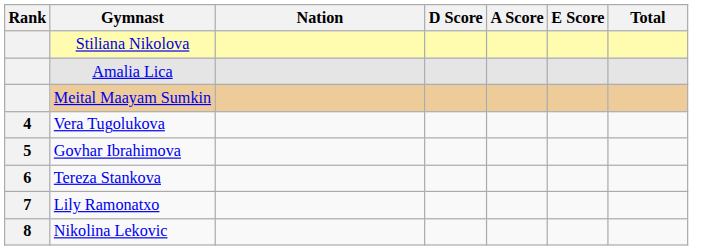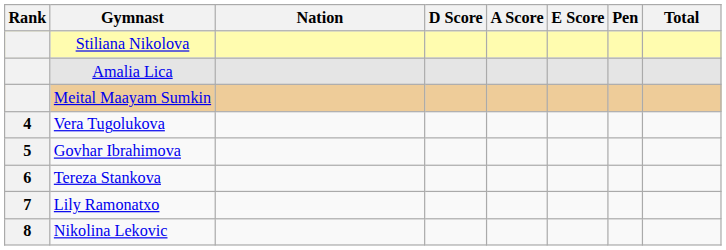+ column: (625, 17)
